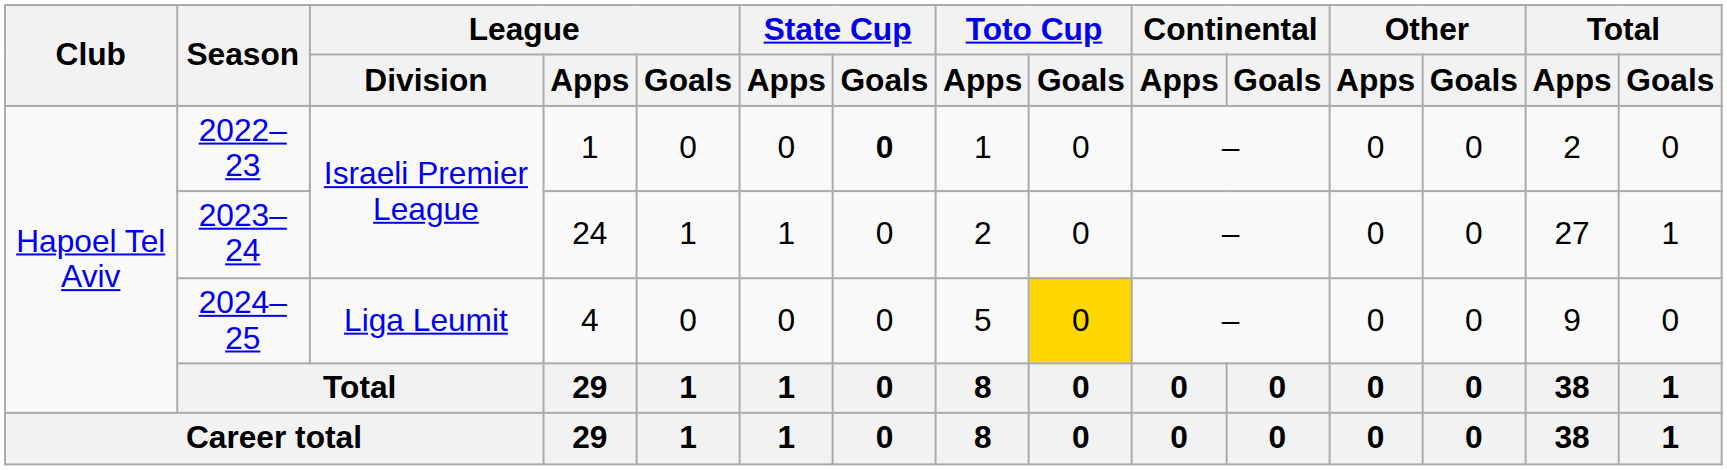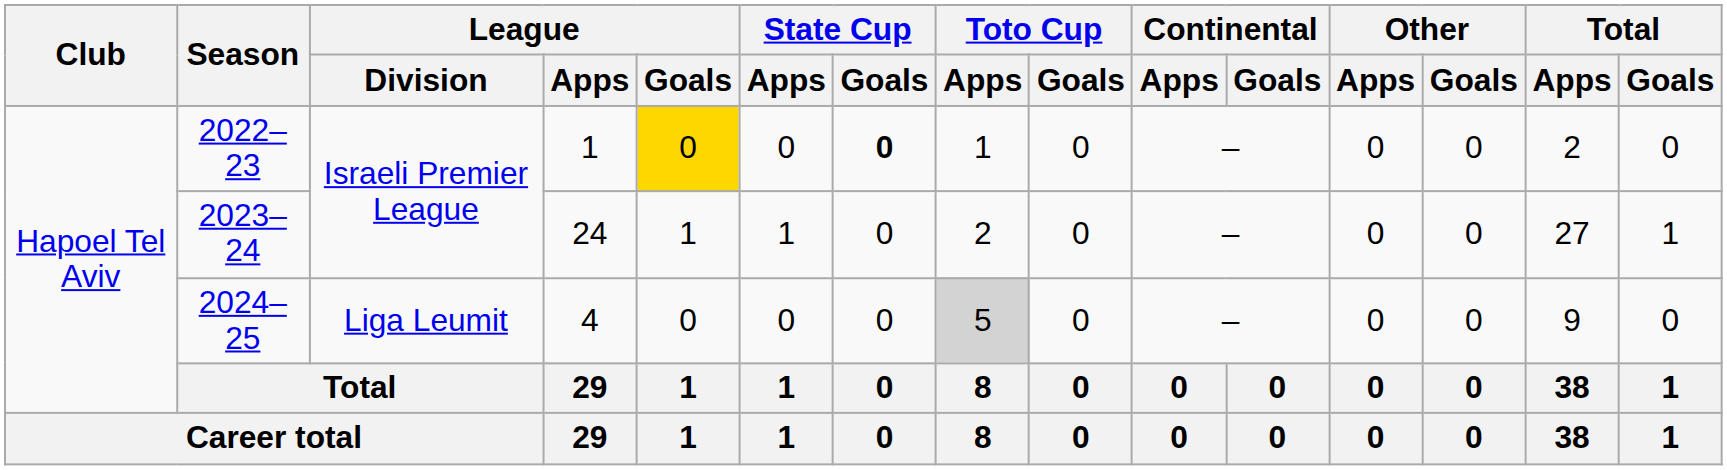(688, 147) no background -> (688, 147) gold background
(983, 319) no background -> (983, 319) lightgrey background
(1081, 319) gold background -> (1081, 319) no background
